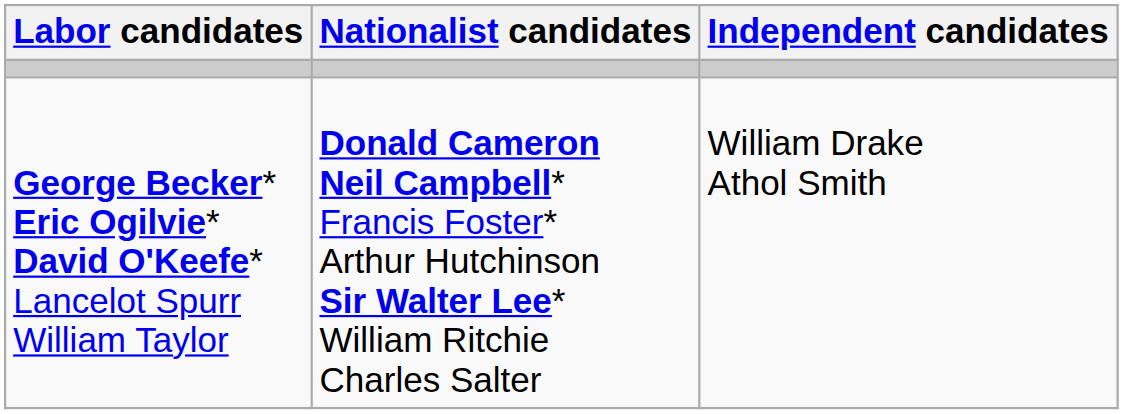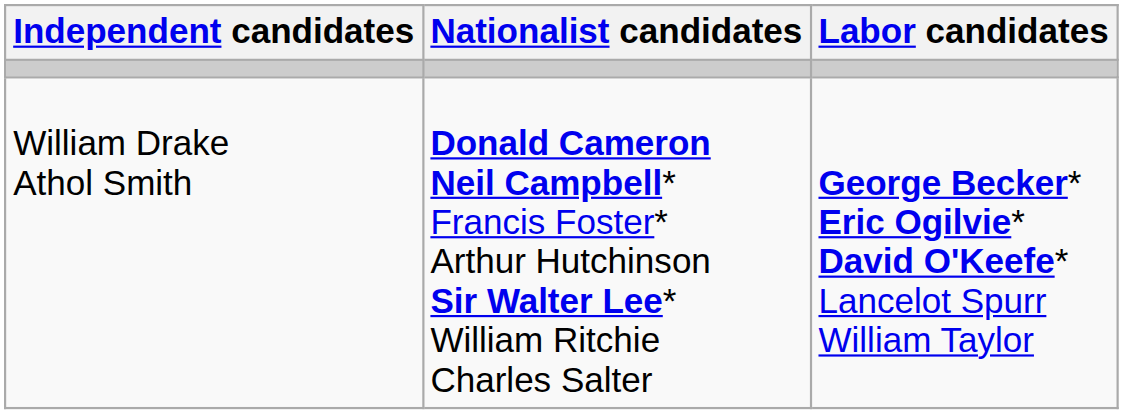columns swapped: (158, 32) <-> (908, 32)
